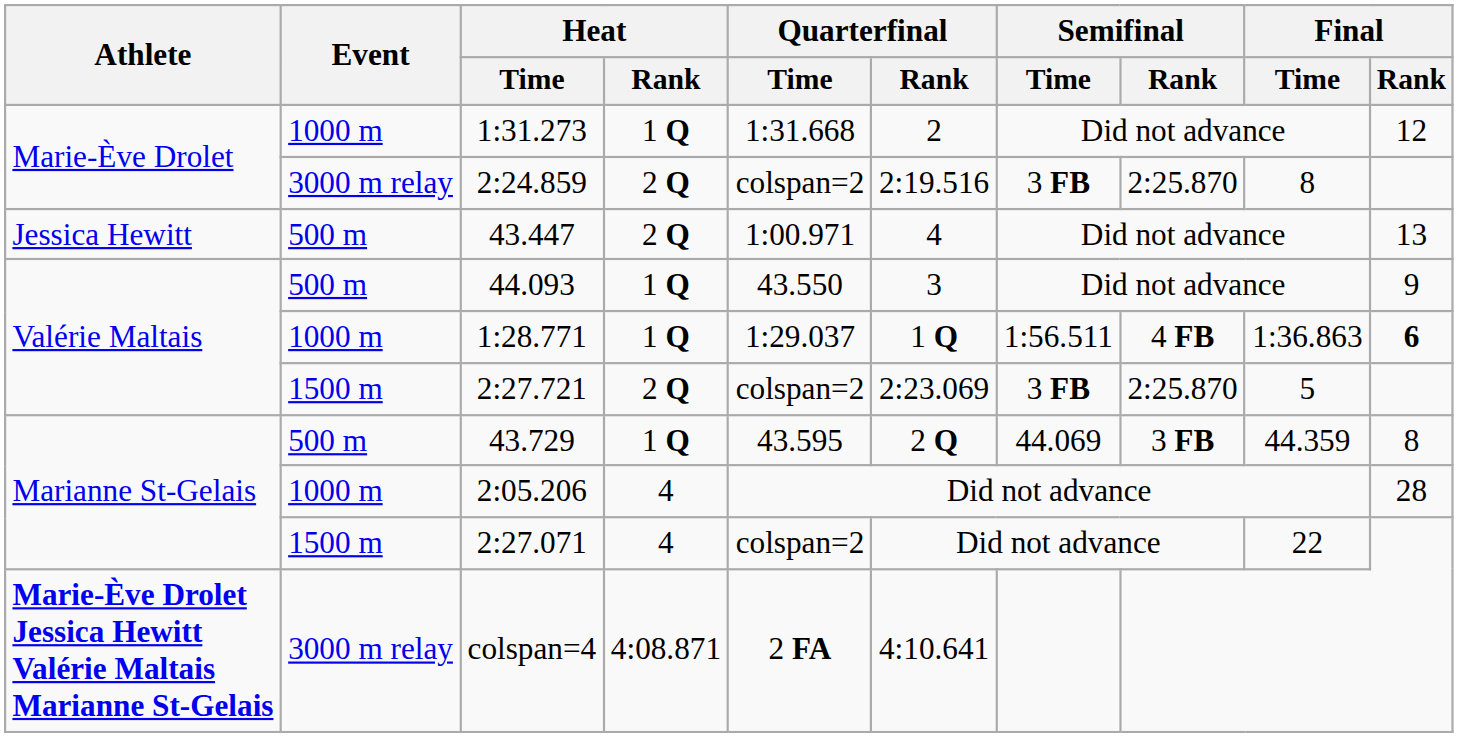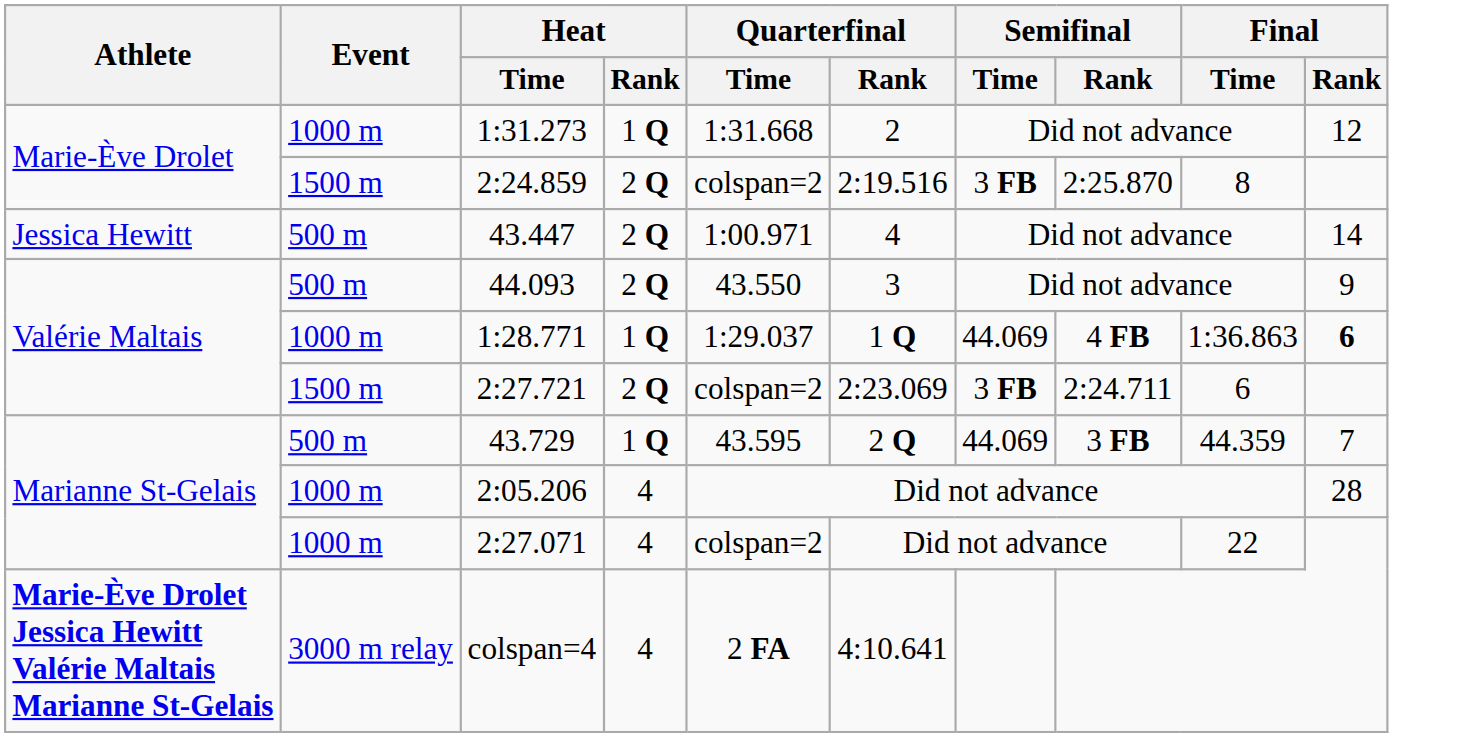(371, 182) 3000 m relay -> (335, 182) 1500 m
(1411, 234) 13 -> (1347, 234) 14
(666, 285) 1 Q -> (645, 285) 2 Q
(1058, 337) 1:56.511 -> (1005, 337) 44.069
(1183, 388) 2:25.870 -> (1118, 388) 2:24.711
(1307, 388) 5 -> (1243, 388) 6
(1411, 440) 8 -> (1347, 440) 7
(335, 543) 1500 m -> (335, 543) 1000 m
(666, 650) 4:08.871 -> (645, 650) 4
